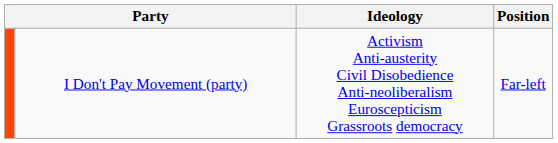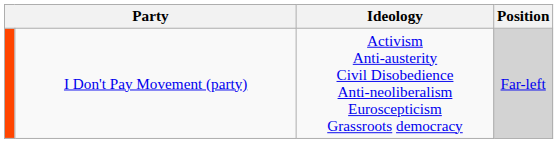(523, 83) no background -> (523, 83) lightgrey background
